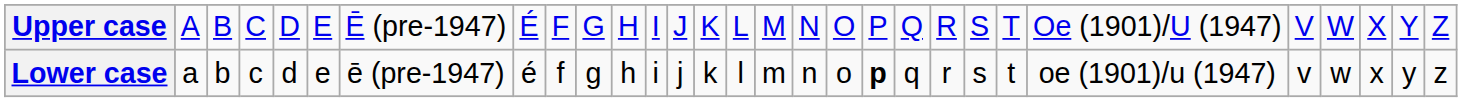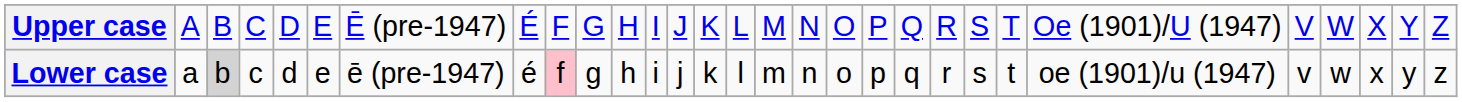(223, 72) no background -> (223, 72) lightgrey background
(560, 72) no background -> (560, 72) pink background
(878, 72) bold -> (878, 72) normal
